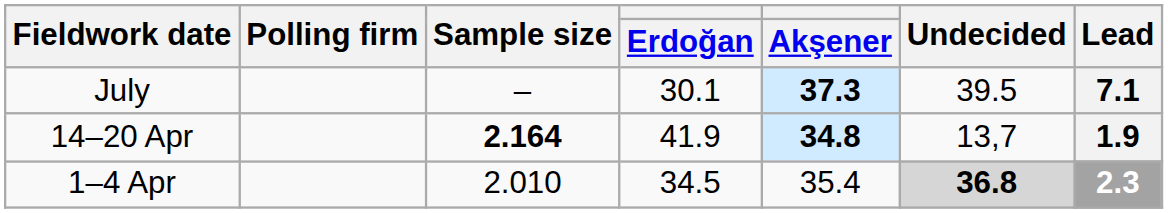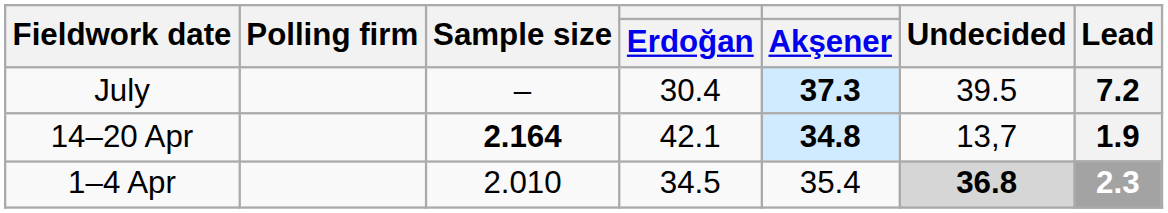(690, 89) 30.1 -> (690, 89) 30.4
(1118, 89) 7.1 -> (1118, 89) 7.2
(690, 136) 41.9 -> (690, 136) 42.1
